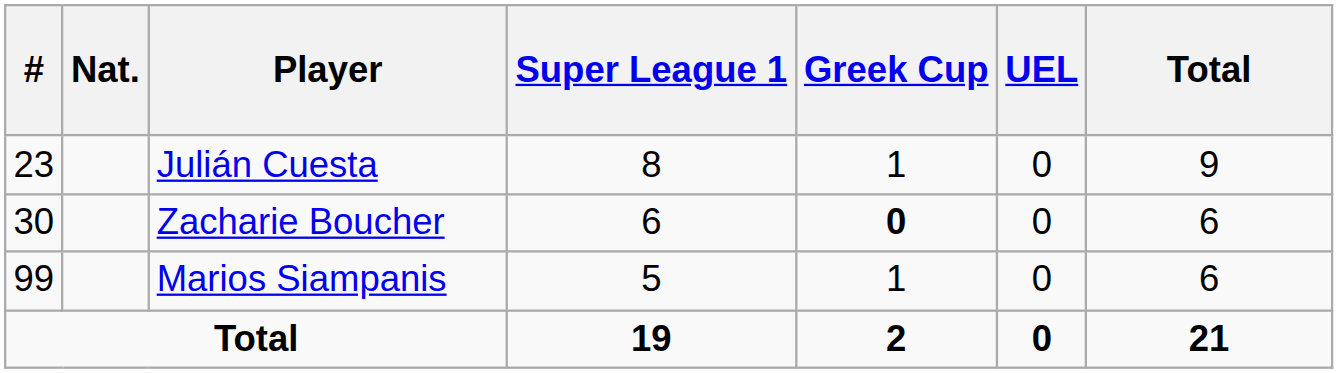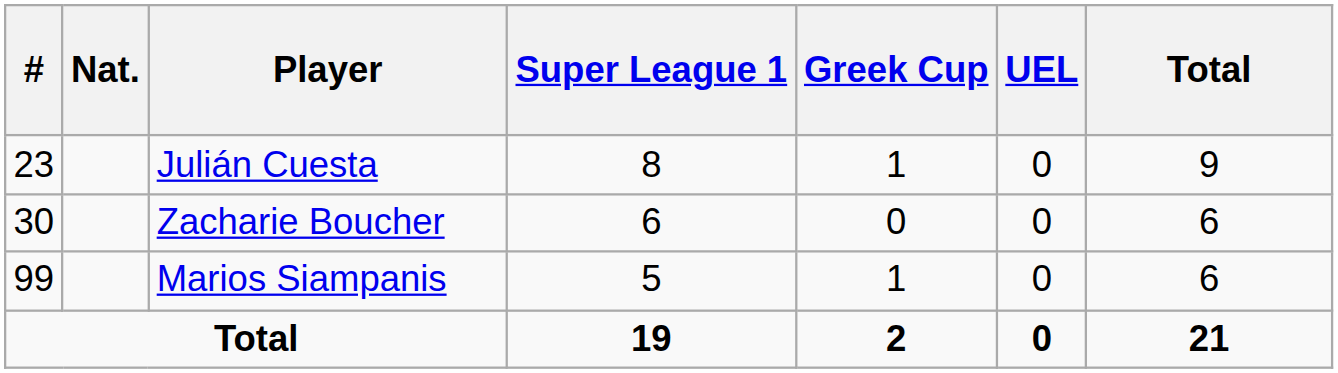(896, 222) bold -> (896, 222) normal
